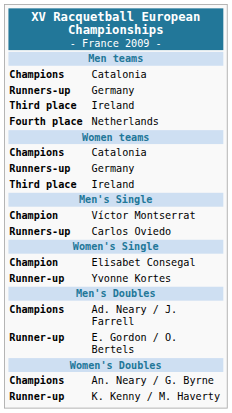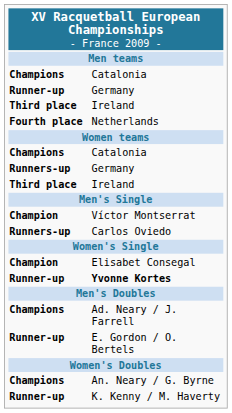(40, 90) Runners-up -> (37, 90) Runner-up
(131, 278) normal -> (131, 278) bold
